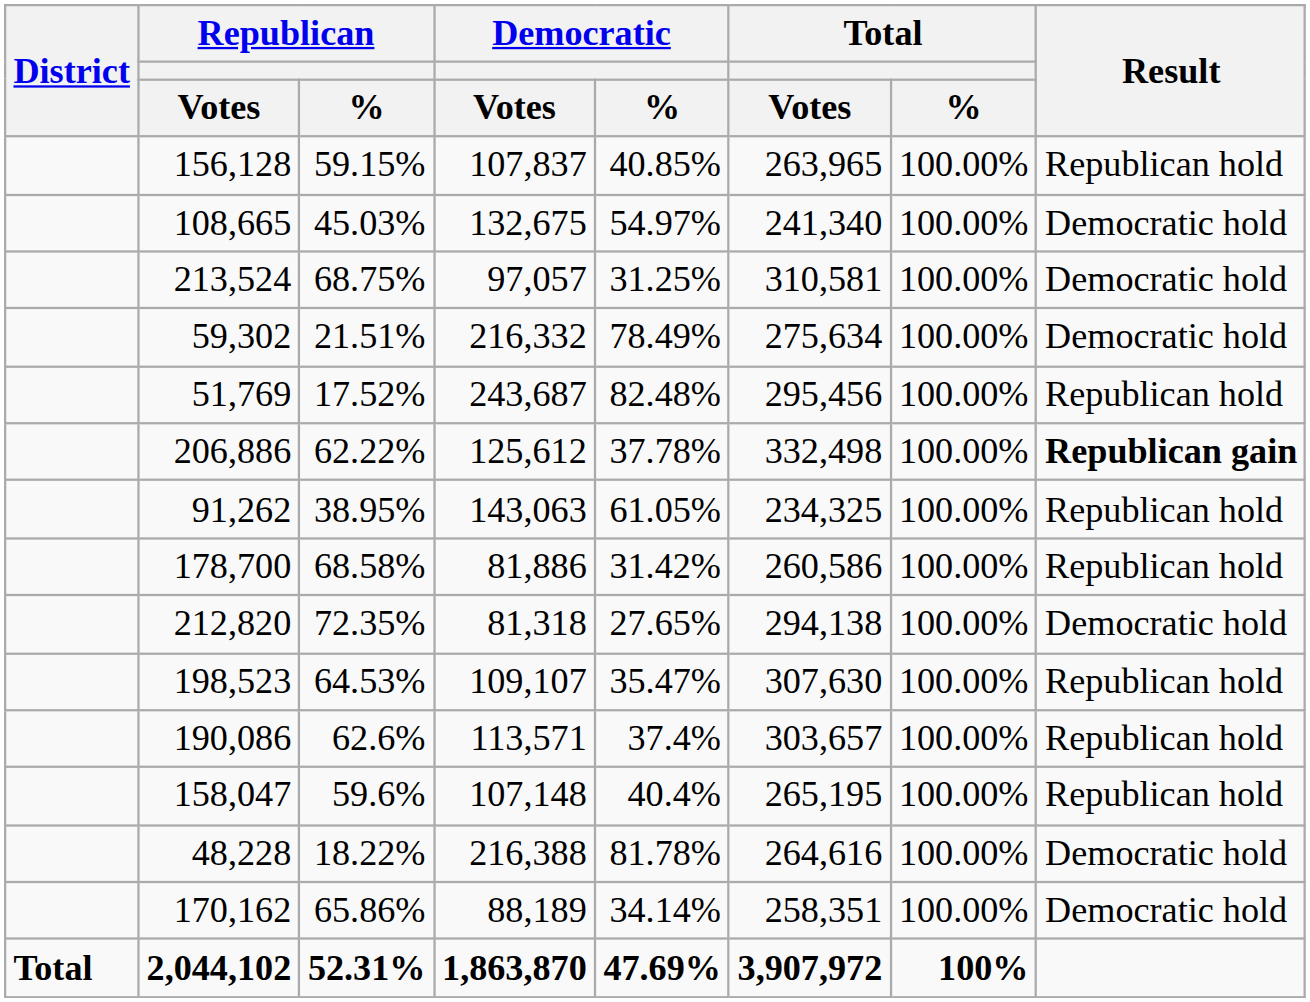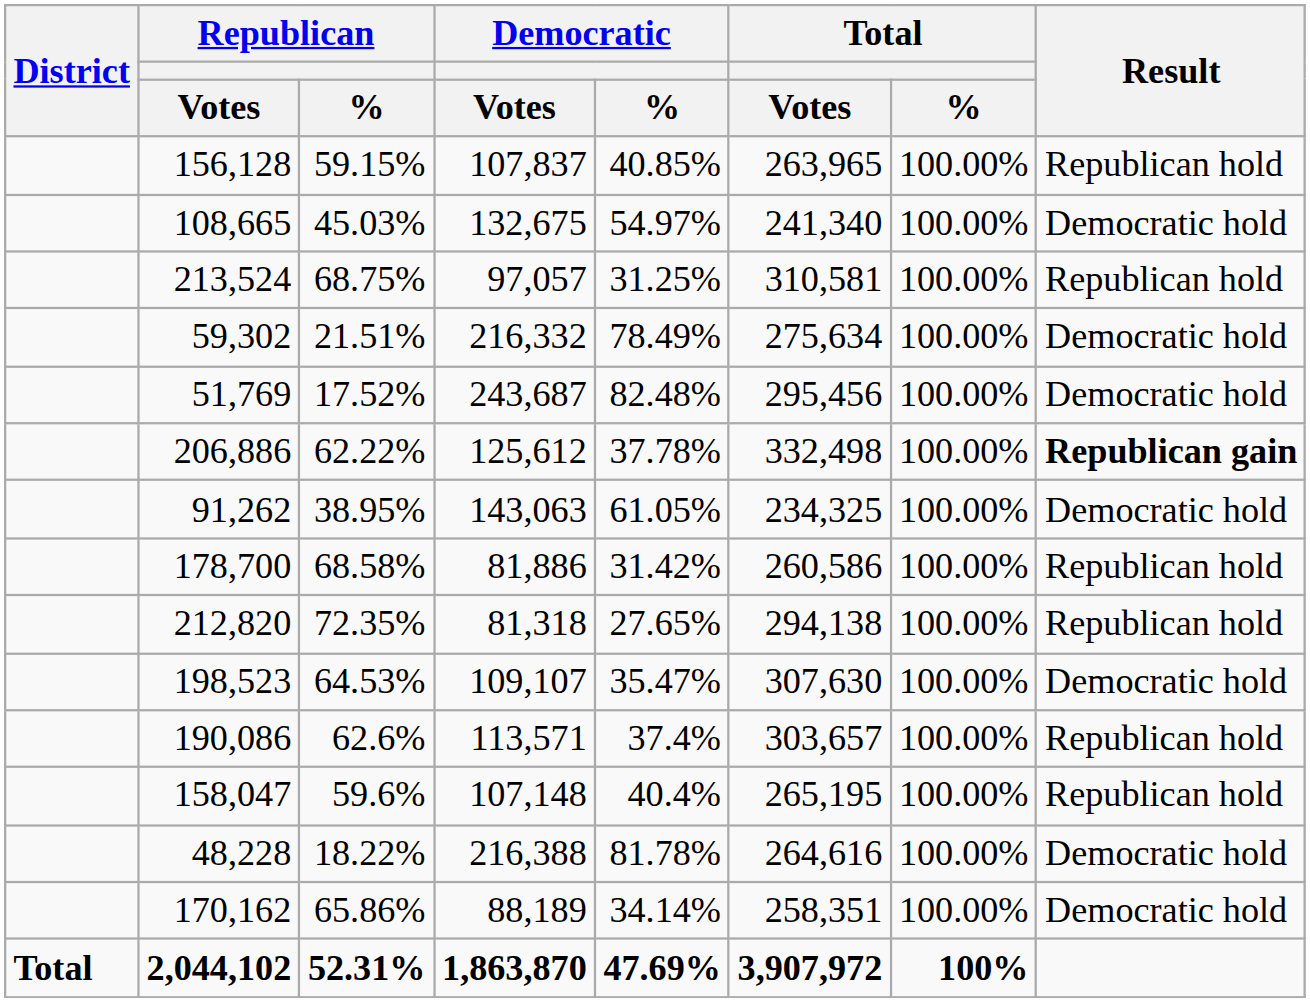(1166, 279) Democratic hold -> (1164, 279) Republican hold
(1164, 393) Republican hold -> (1166, 393) Democratic hold
(1164, 508) Republican hold -> (1166, 508) Democratic hold
(1166, 623) Democratic hold -> (1164, 623) Republican hold
(1164, 680) Republican hold -> (1166, 680) Democratic hold
